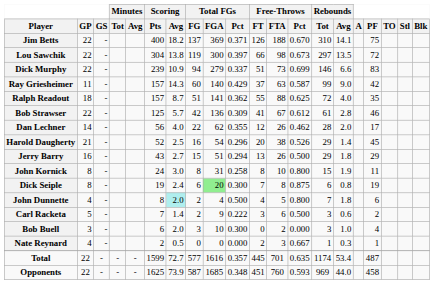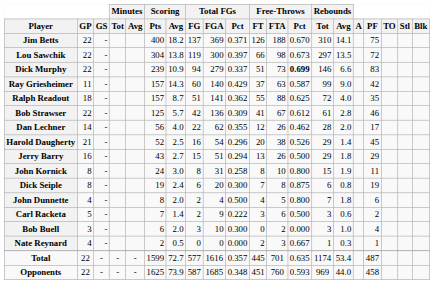(300, 70) normal -> (300, 70) bold
(219, 185) lightgreen background -> (219, 185) no background
(178, 200) paleturquoise background -> (178, 200) no background
